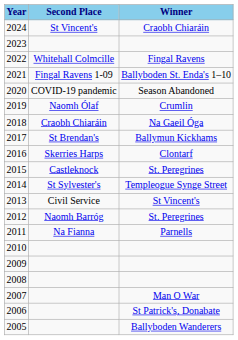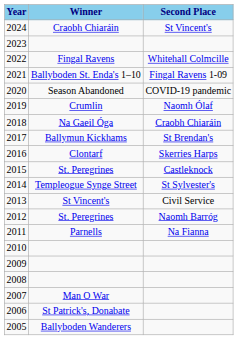columns swapped: (176, 12) <-> (74, 12)
